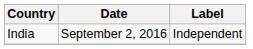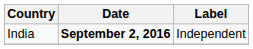(114, 34) normal -> (116, 34) bold
